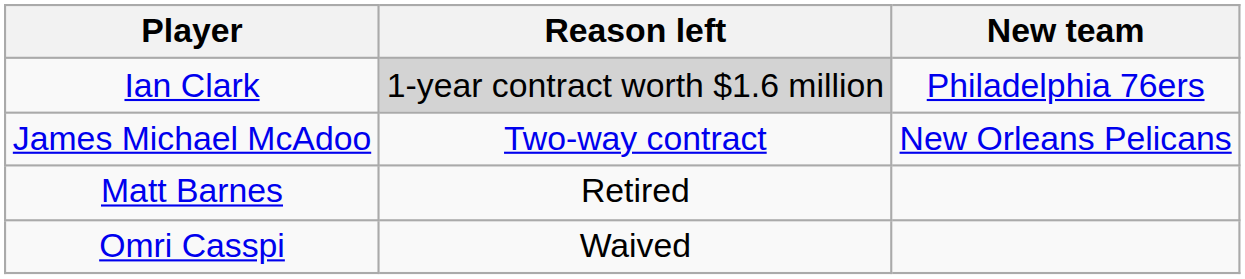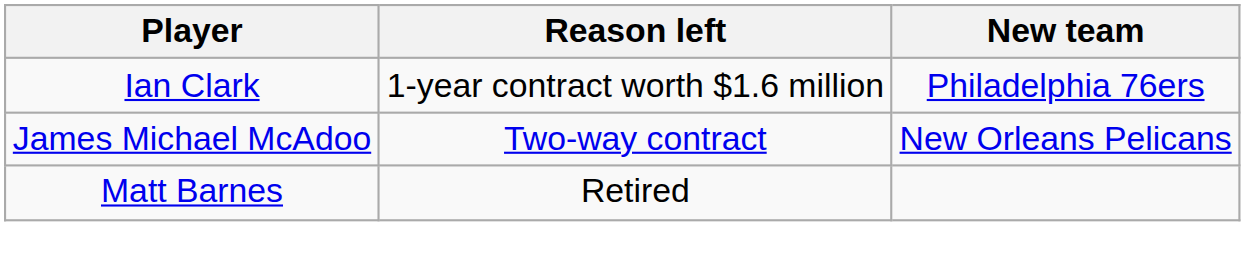(635, 84) lightgrey background -> (635, 84) no background
- row: (192, 245)
